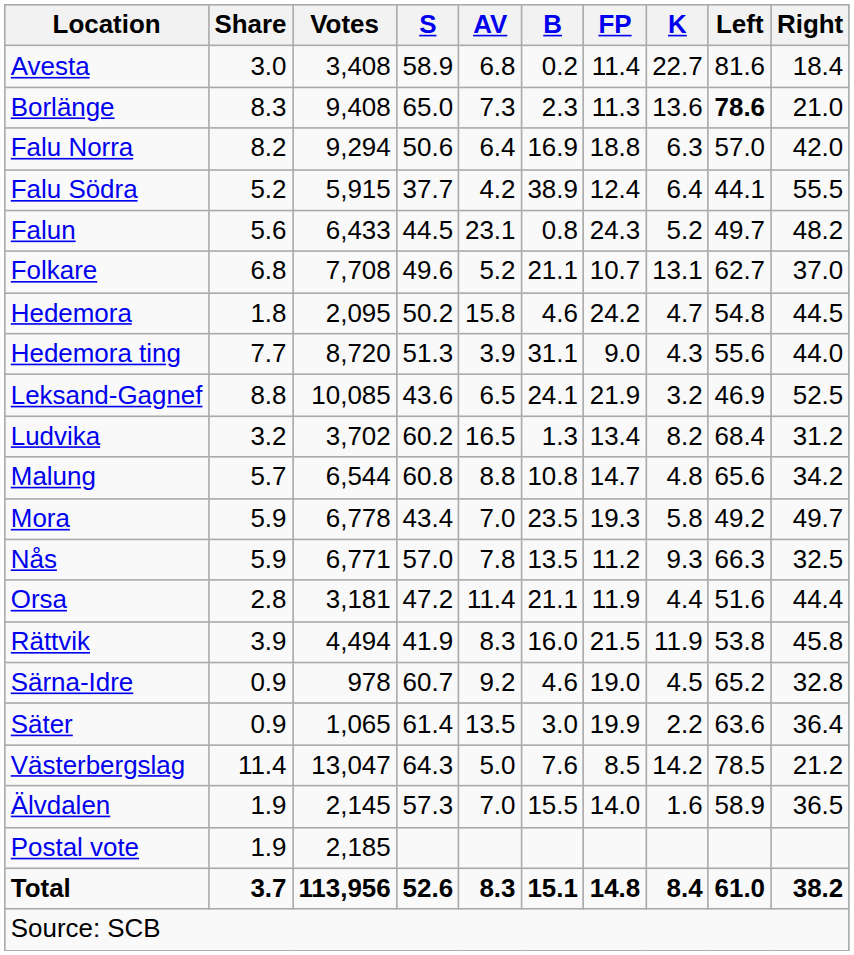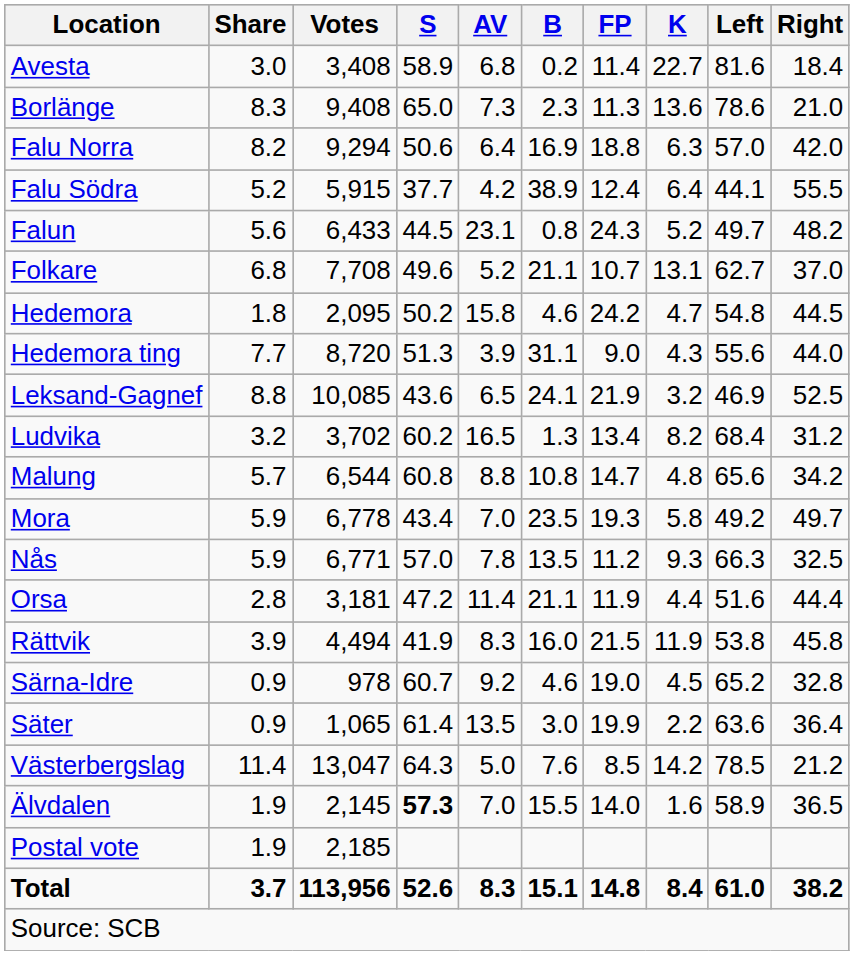(740, 107) bold -> (740, 107) normal
(428, 806) normal -> (428, 806) bold
